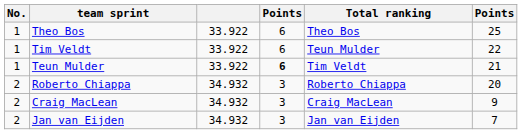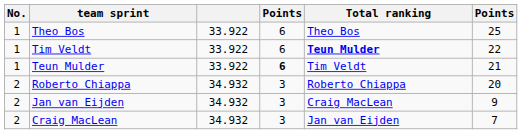(343, 49) normal -> (343, 49) bold
(75, 102) Craig MacLean -> (78, 102) Jan van Eijden
(78, 120) Jan van Eijden -> (75, 120) Craig MacLean
